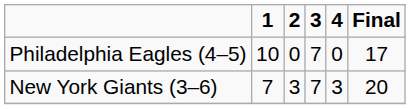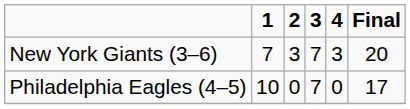rows swapped: (113, 86) <-> (128, 53)
